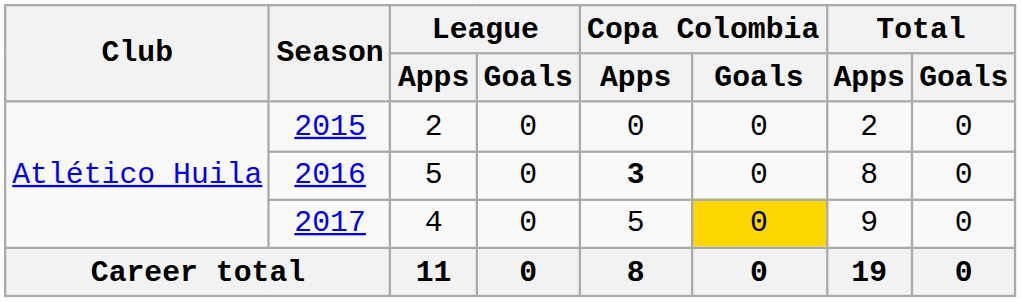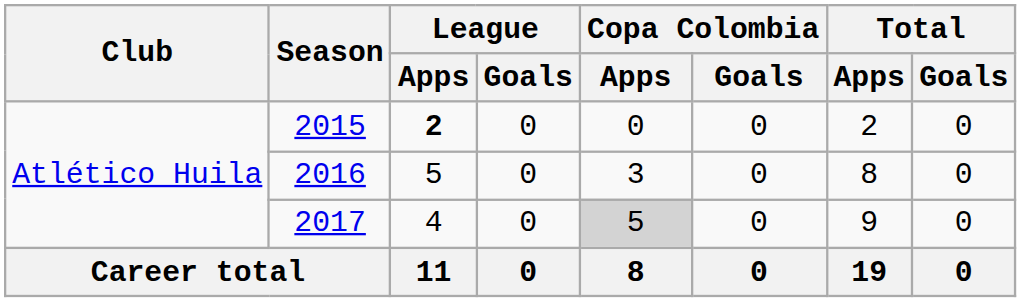(434, 126) normal -> (434, 126) bold
(636, 175) bold -> (636, 175) normal
(636, 223) no background -> (636, 223) lightgrey background
(759, 223) gold background -> (759, 223) no background
